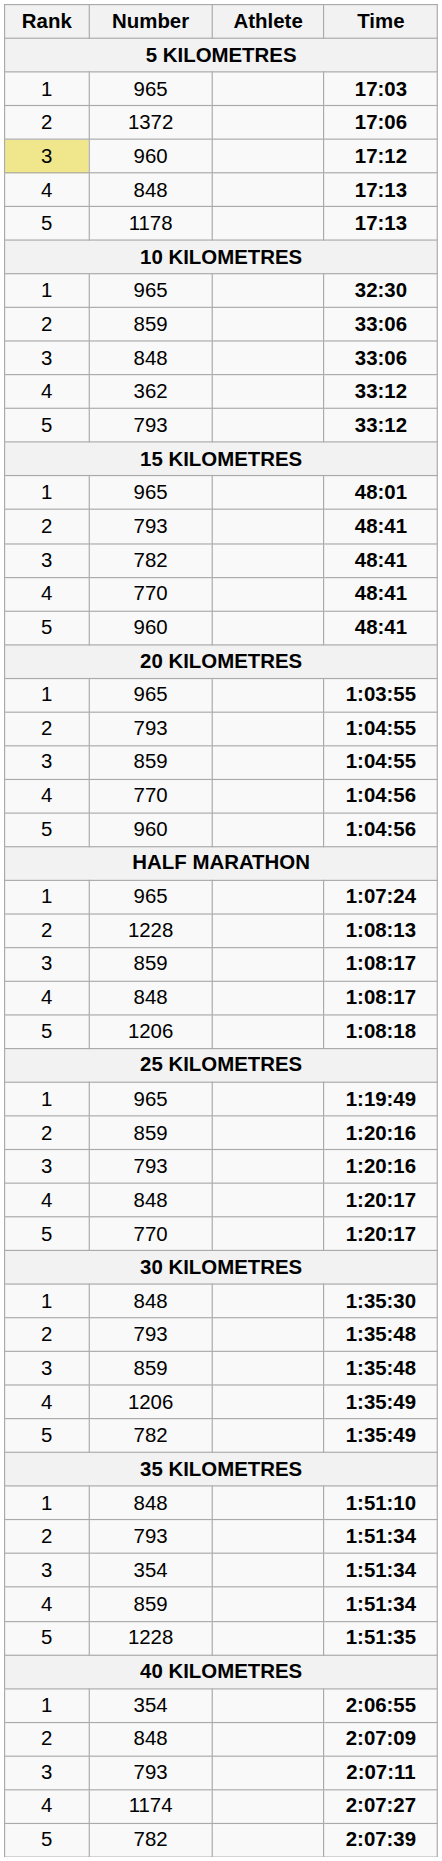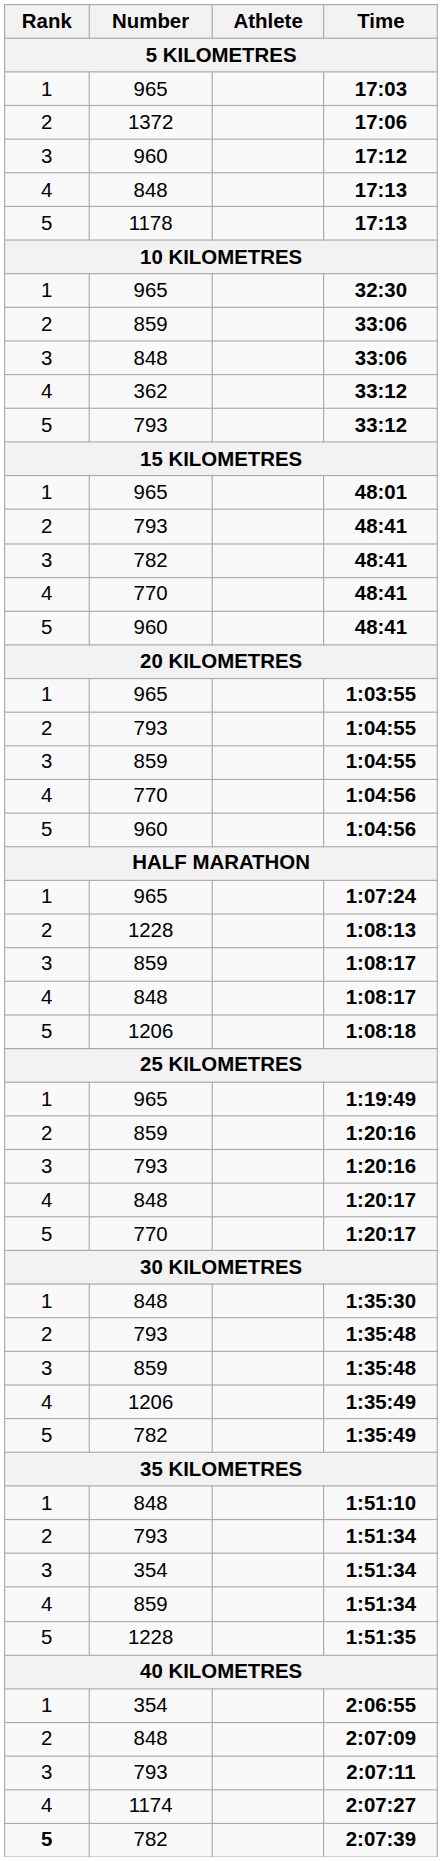(47, 155) khaki background -> (47, 155) no background
(47, 1839) normal -> (47, 1839) bold
